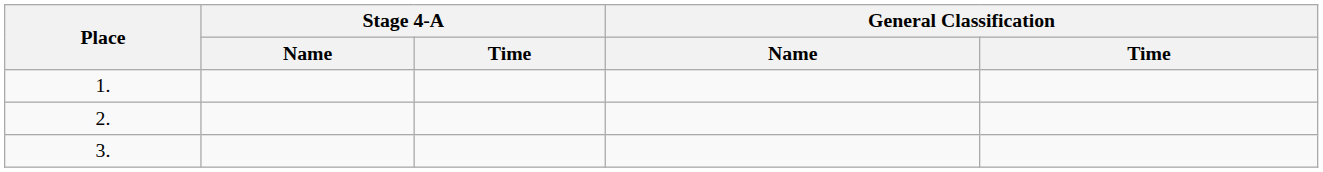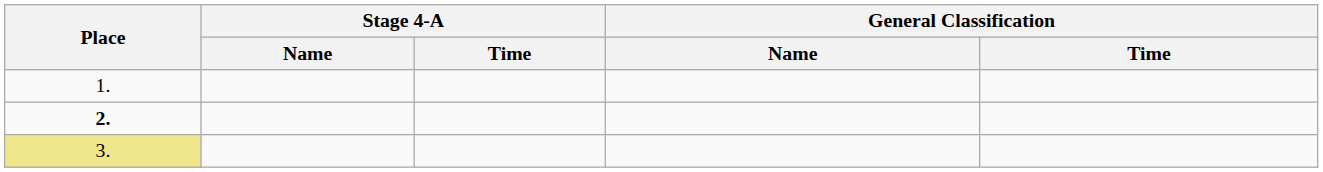(103, 118) normal -> (103, 118) bold
(103, 151) no background -> (103, 151) khaki background
